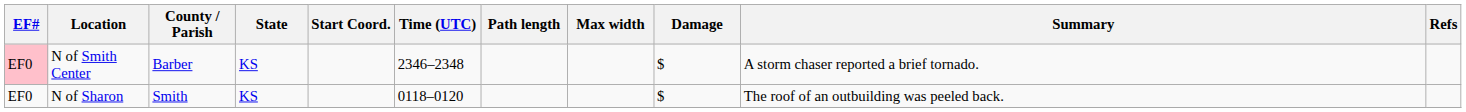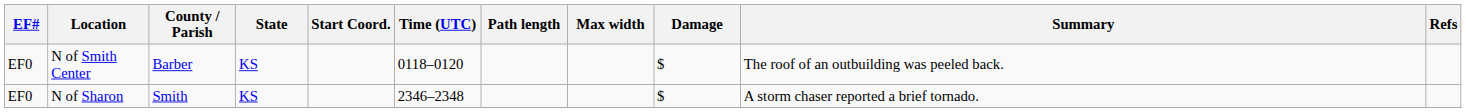(20, 64) pink background -> (20, 64) no background
(431, 64) 2346–2348 -> (431, 64) 0118–0120
(861, 64) A storm chaser reported a brief tornado. -> (874, 64) The roof of an outbuilding was peeled back.
(431, 95) 0118–0120 -> (431, 95) 2346–2348
(874, 95) The roof of an outbuilding was peeled back. -> (861, 95) A storm chaser reported a brief tornado.
